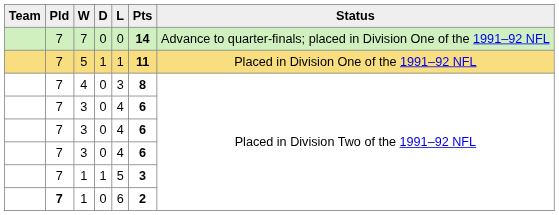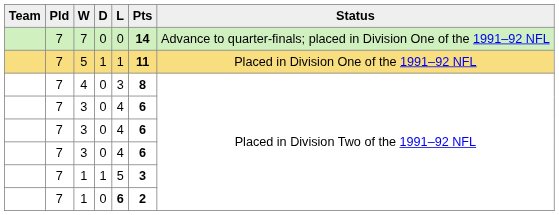(59, 199) bold -> (59, 199) normal
(120, 199) normal -> (120, 199) bold
